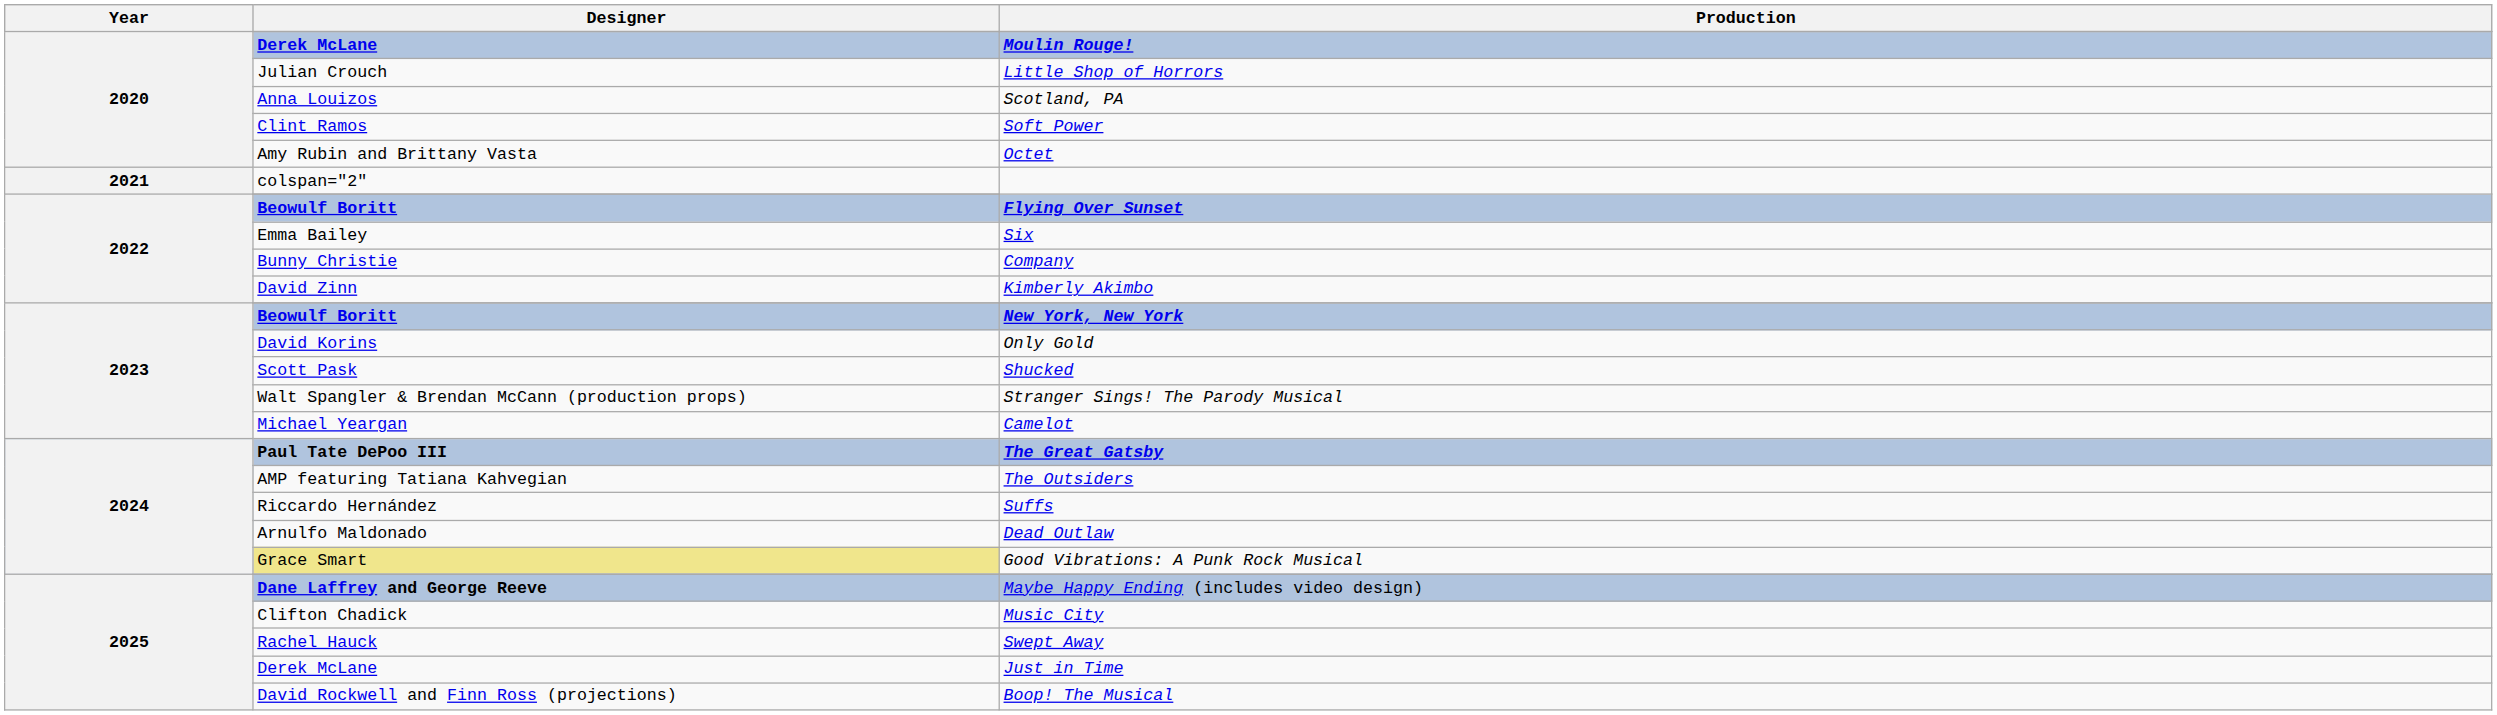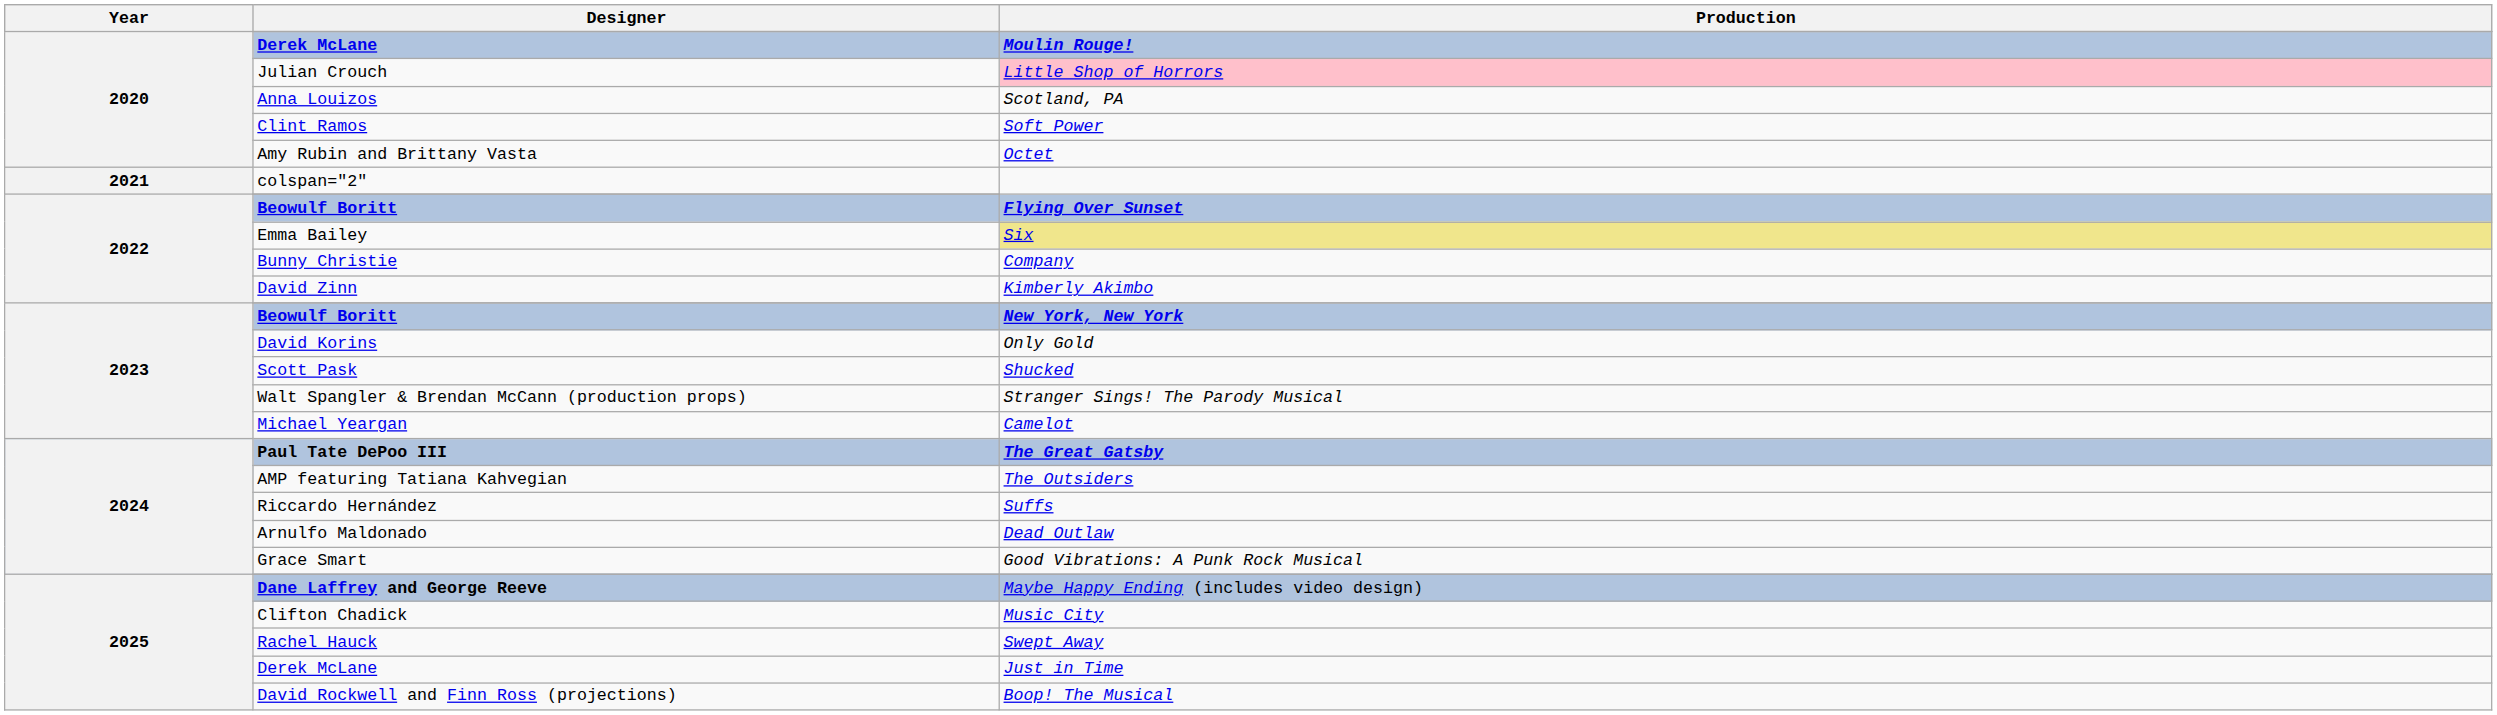(1113, 72) no background -> (1113, 72) pink background
(1019, 235) no background -> (1019, 235) khaki background
(312, 561) khaki background -> (312, 561) no background
